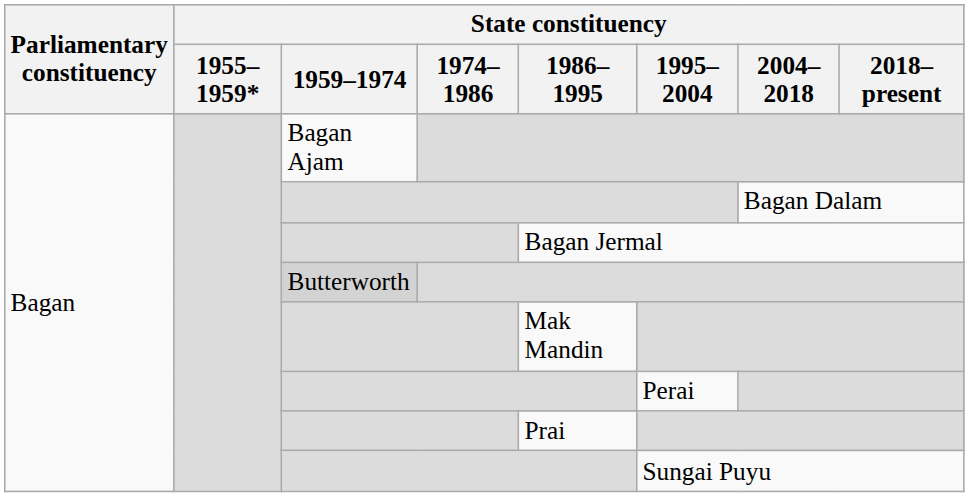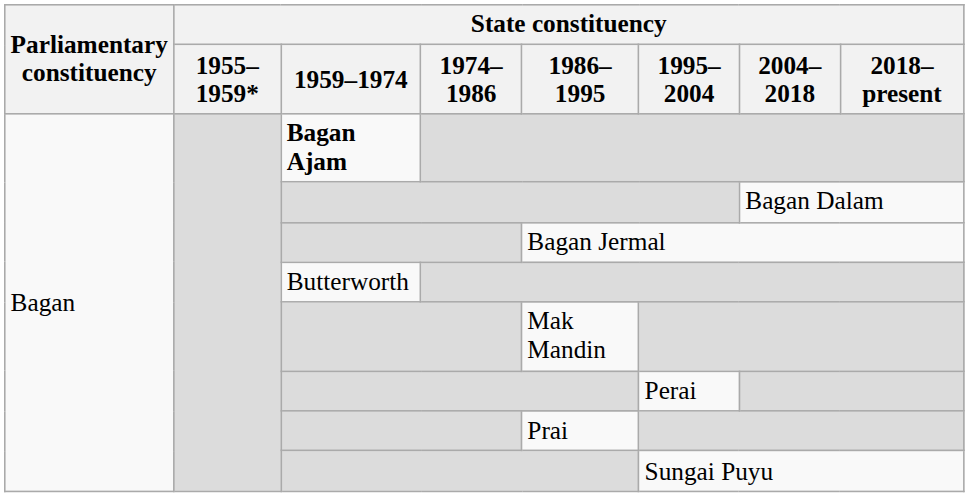(320, 147) normal -> (321, 147) bold
(349, 281) lightgrey background -> (348, 281) no background
